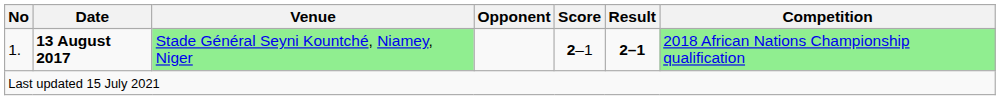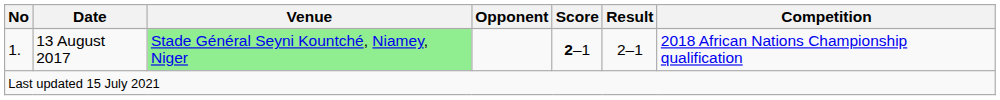(73, 49) bold -> (71, 49) normal
(632, 49) bold -> (630, 49) normal
(786, 49) lightgreen background -> (784, 49) no background
